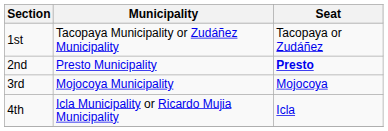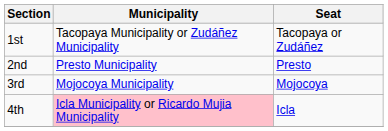(295, 65) bold -> (294, 65) normal
(144, 110) no background -> (144, 110) pink background
